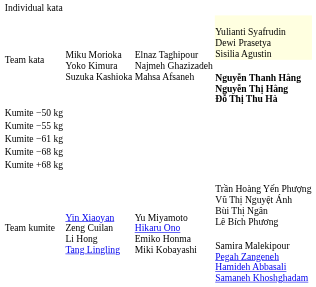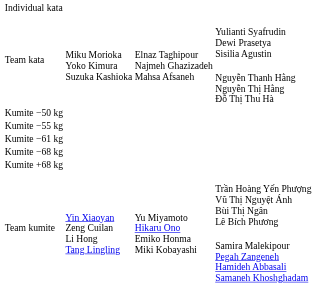(251, 43) lightyellow background -> (251, 43) no background
(258, 88) bold -> (255, 88) normal
